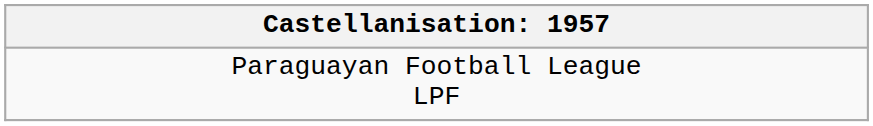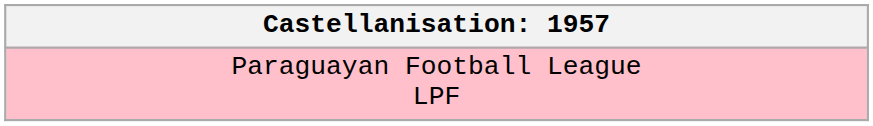(437, 84) no background -> (437, 84) pink background
